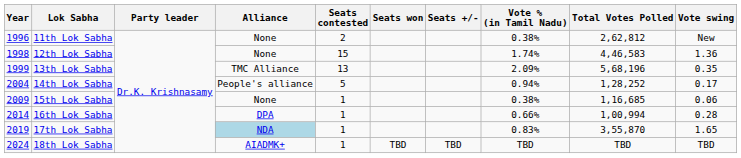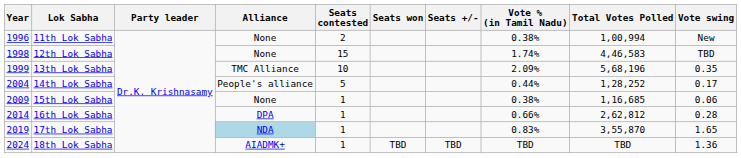(623, 38) 2,62,812 -> (623, 38) 1,00,994
(706, 53) 1.36 -> (706, 53) TBD
(343, 69) 13 -> (343, 69) 10
(525, 84) 0.94% -> (525, 84) 0.44%
(623, 114) 1,00,994 -> (623, 114) 2,62,812
(706, 145) TBD -> (706, 145) 1.36
